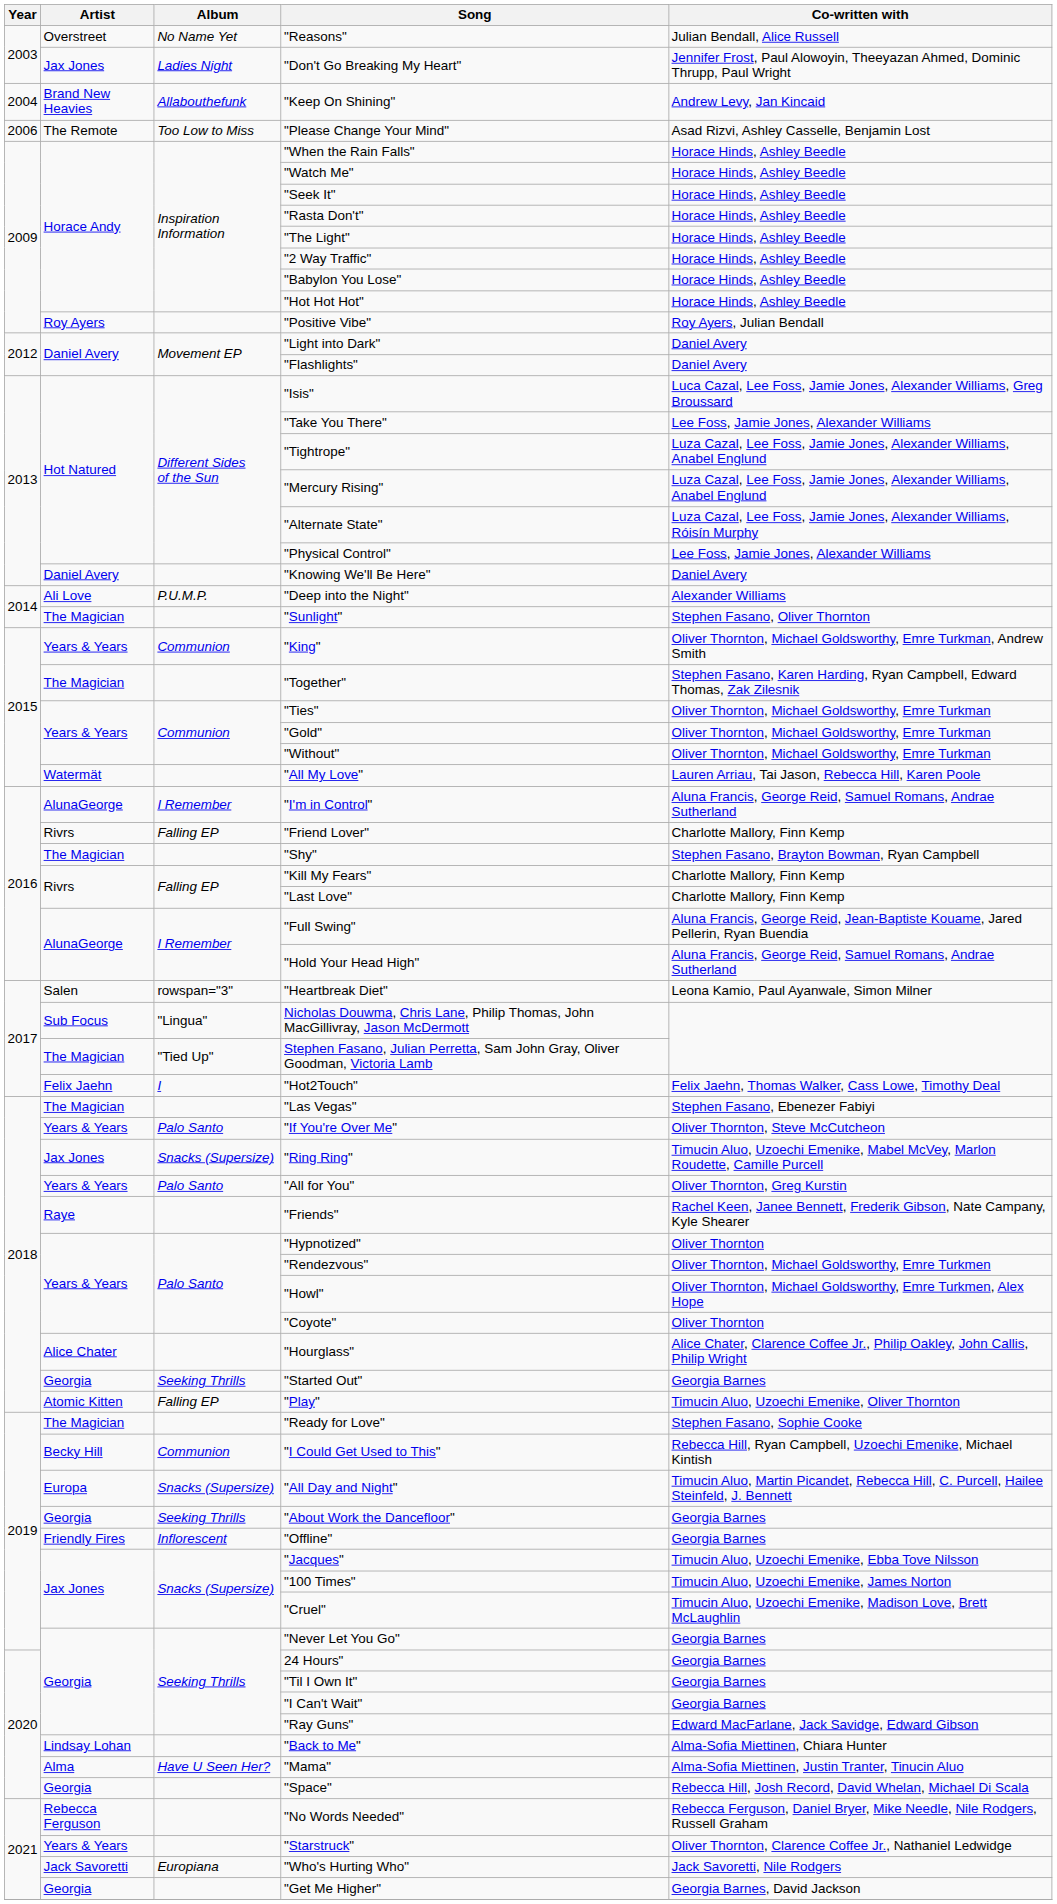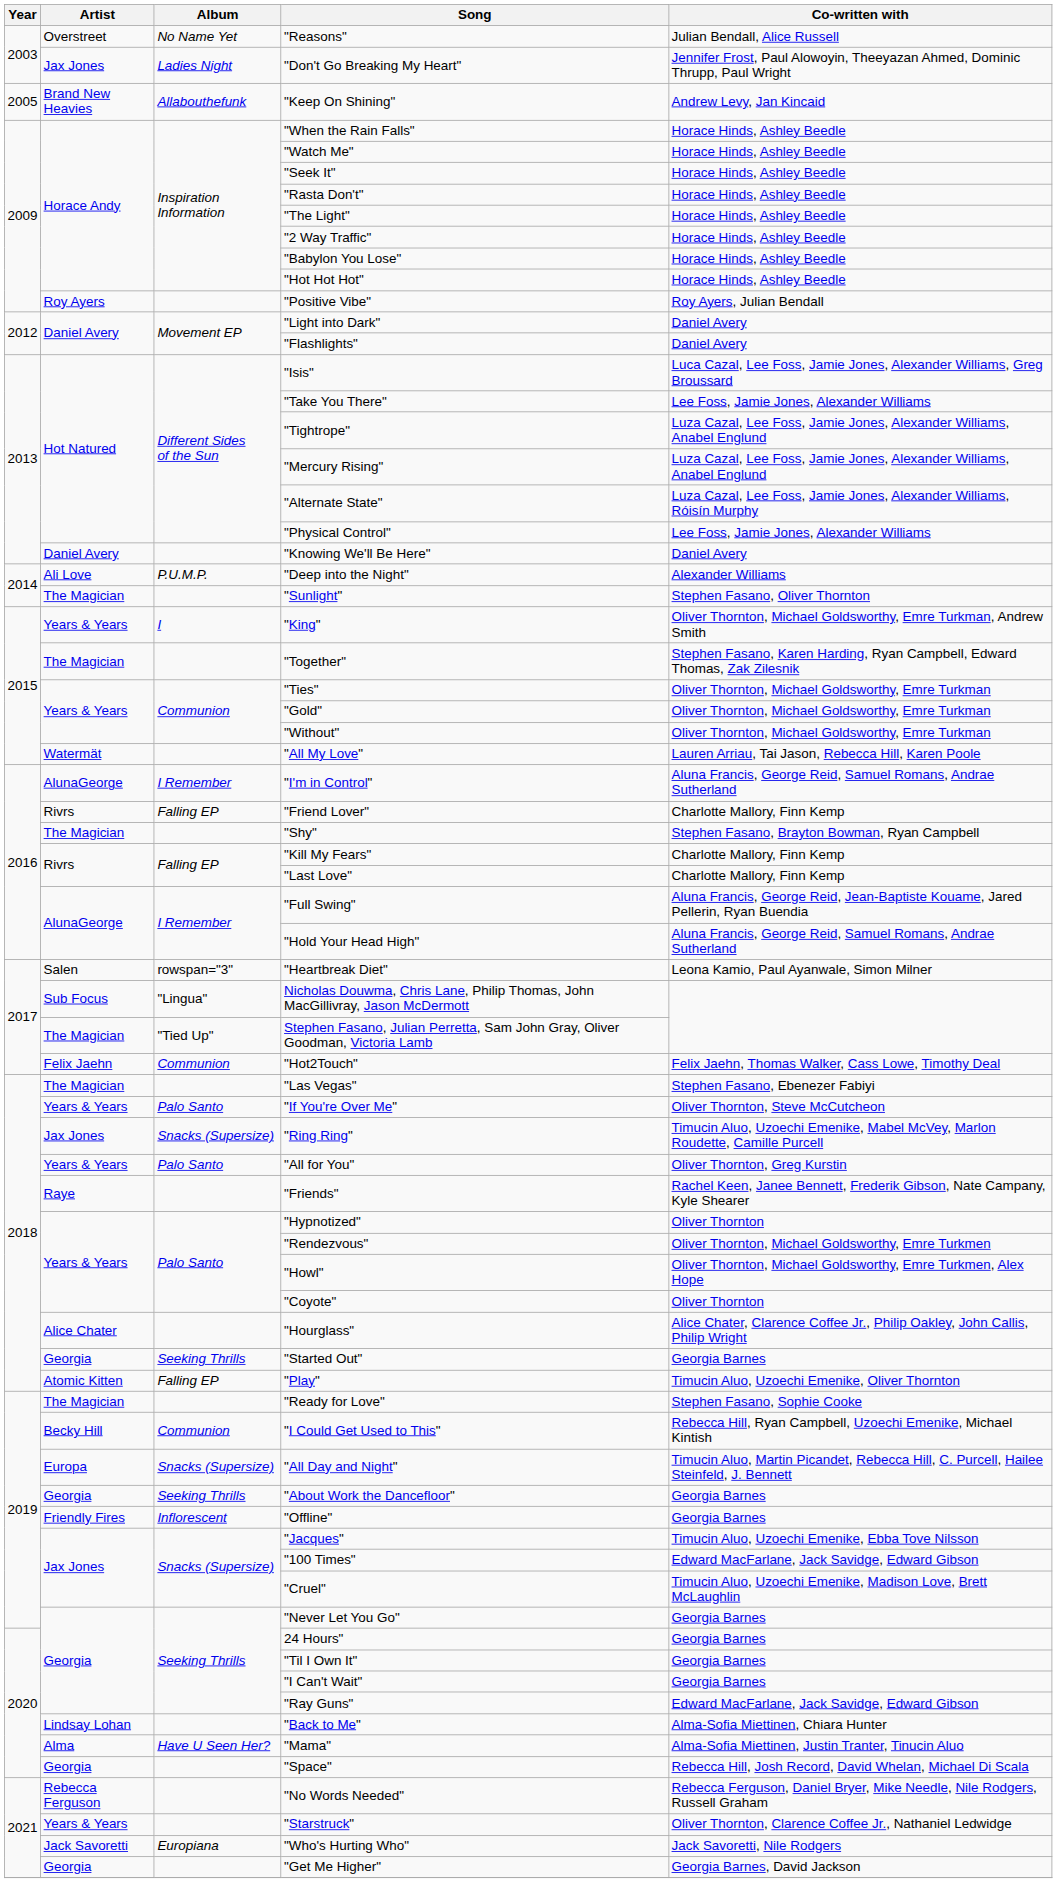(22, 101) 2004 -> (22, 101) 2005
- row: (367, 130)
(194, 646) Communion -> (159, 624) I
(159, 1085) I -> (194, 1064) Communion
(811, 1581) Timucin Aluo, Uzoechi Emenike, James Norton -> (825, 1560) Edward MacFarlane, Jack Savidge, Edward Gibson
